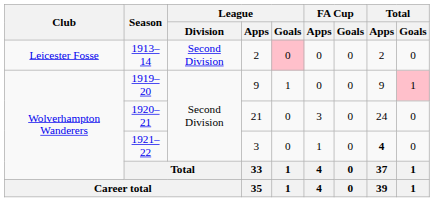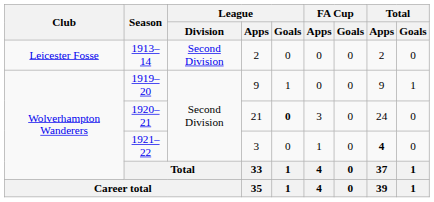(288, 55) pink background -> (288, 55) no background
(413, 85) pink background -> (413, 85) no background
(288, 115) normal -> (288, 115) bold
